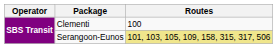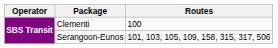(199, 37) khaki background -> (199, 37) no background
